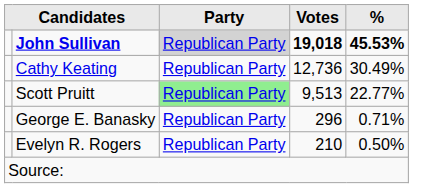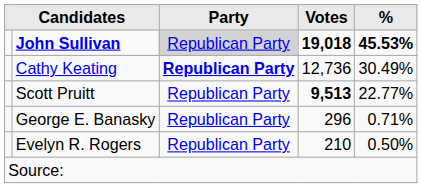(224, 68) normal -> (229, 68) bold
(224, 94) lightgreen background -> (229, 94) no background
(322, 94) normal -> (331, 94) bold
